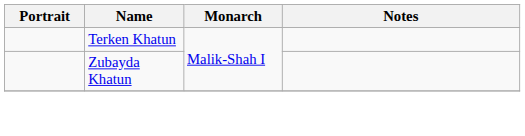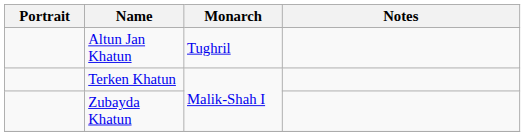+ row: (117, 47)
